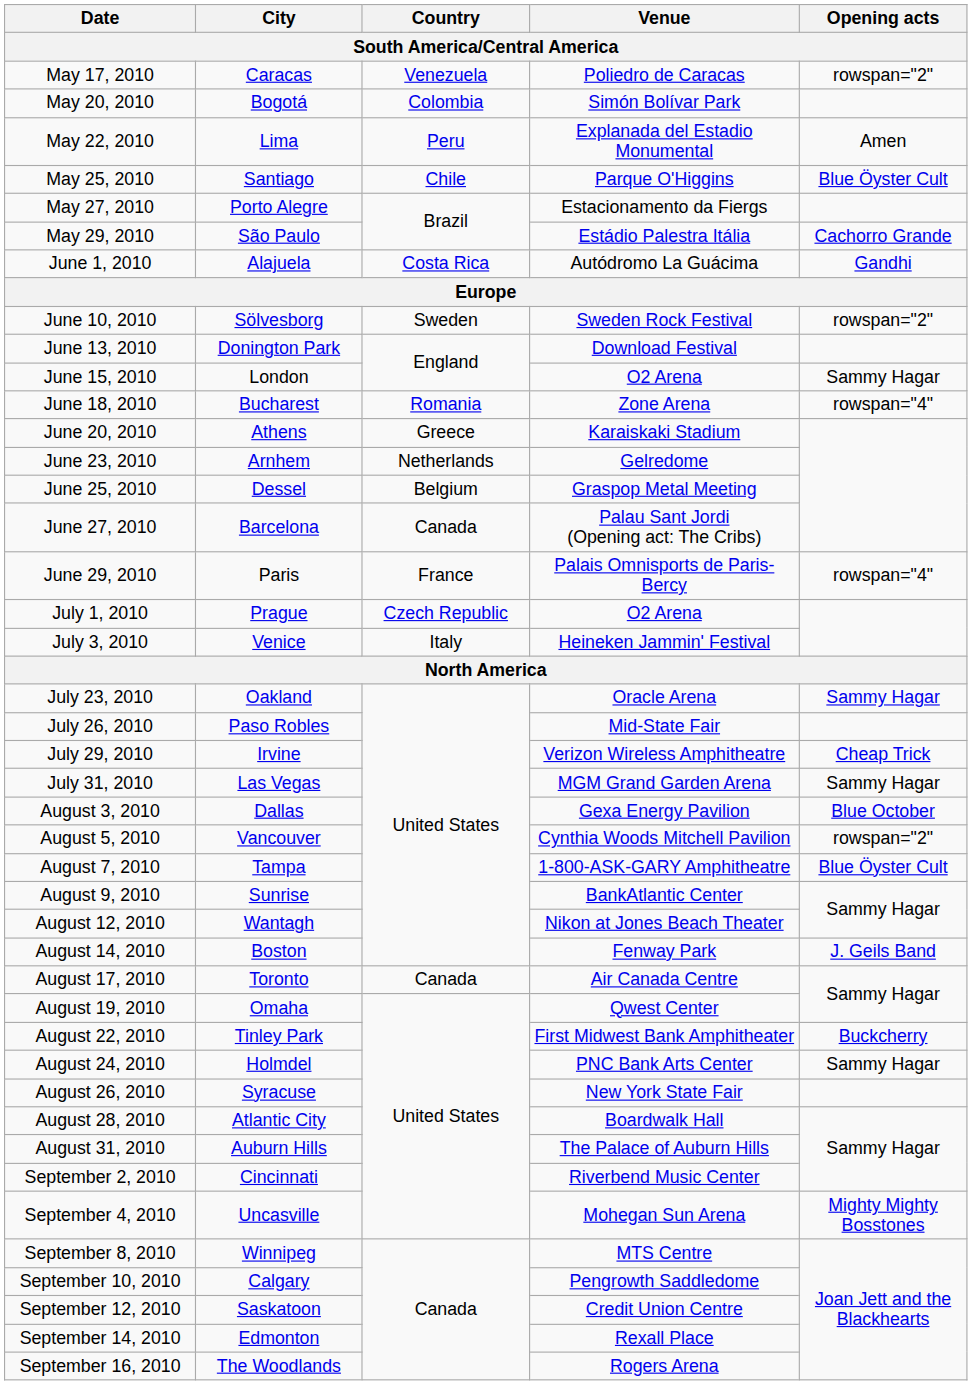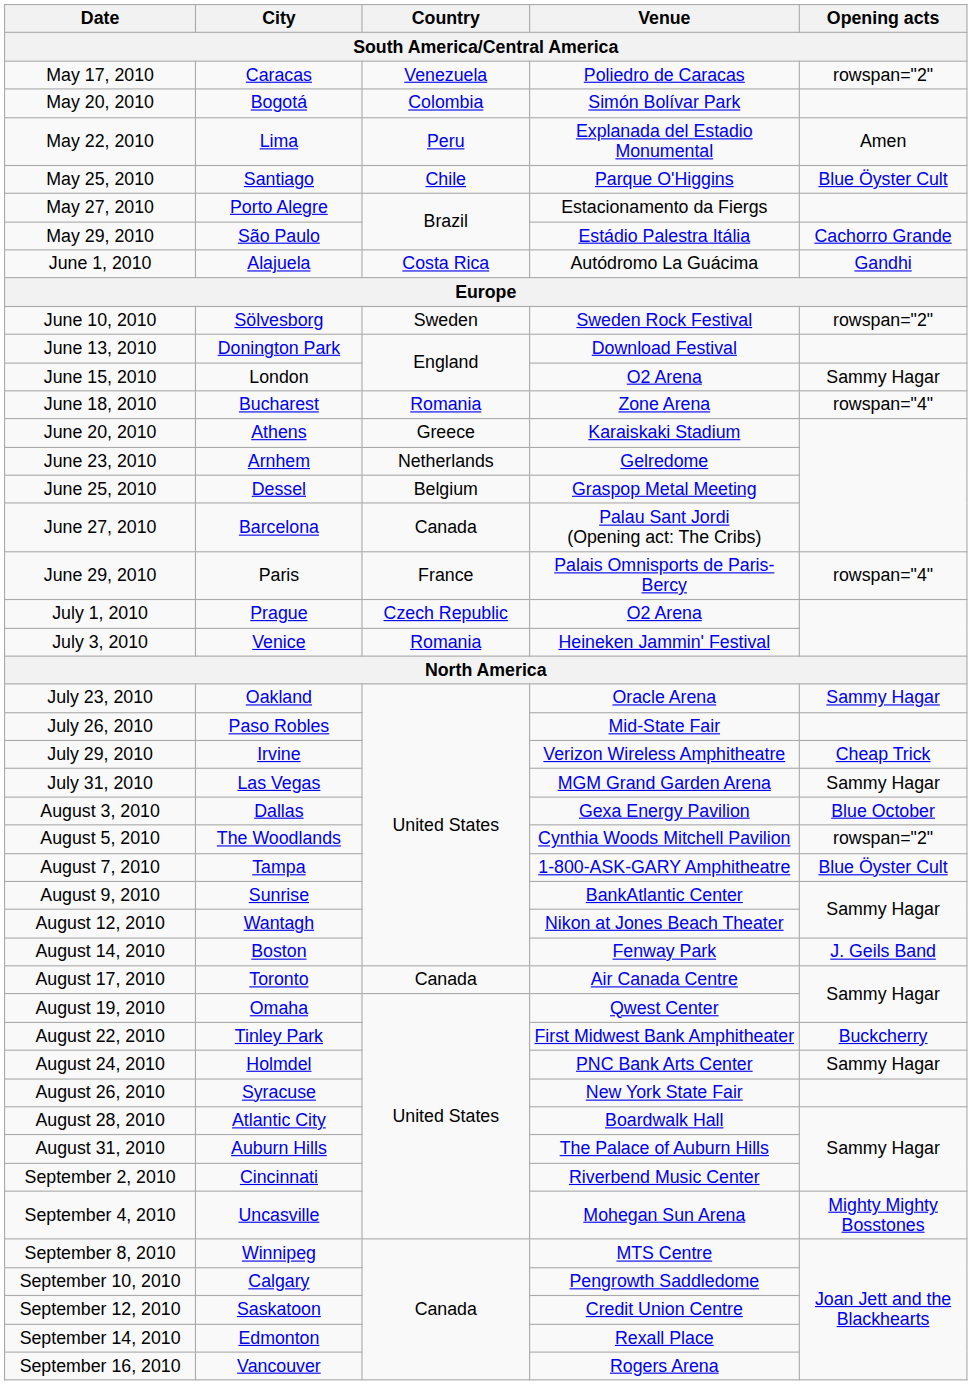(446, 641) Italy -> (446, 641) Romania
(279, 839) Vancouver -> (279, 839) The Woodlands
(279, 1365) The Woodlands -> (279, 1365) Vancouver
